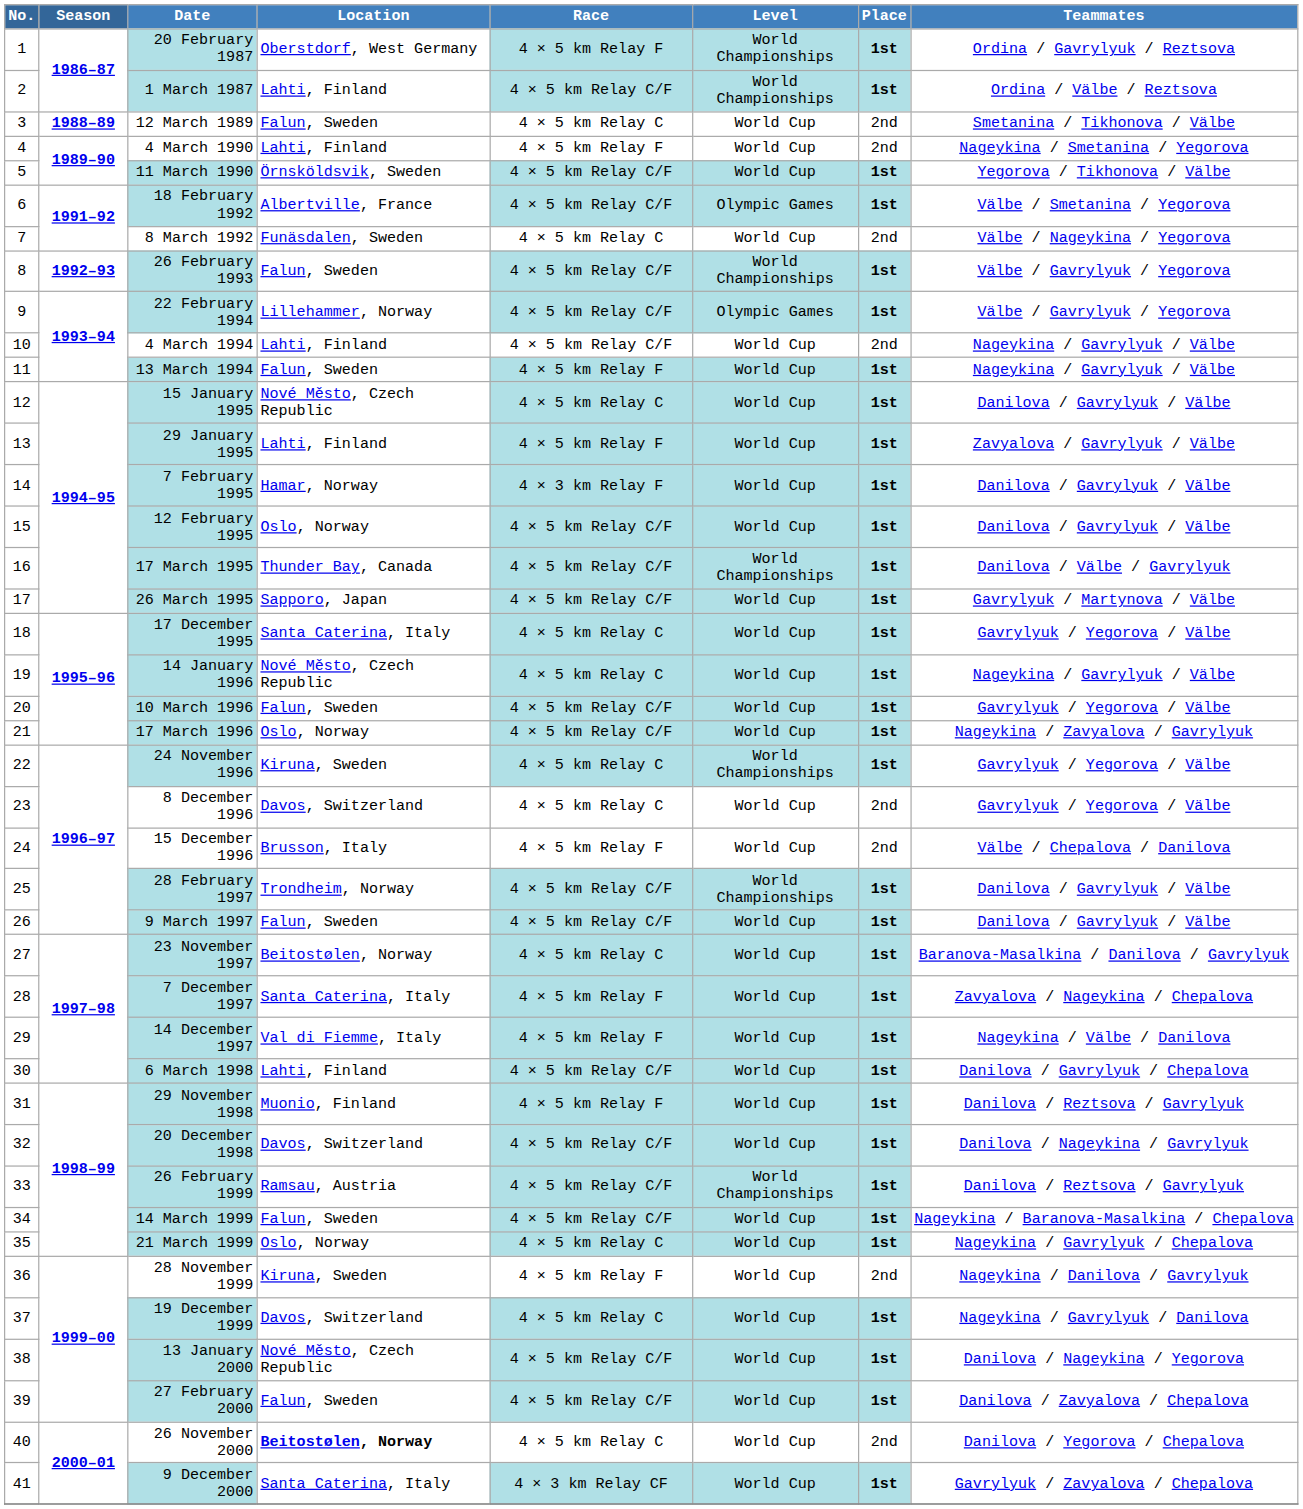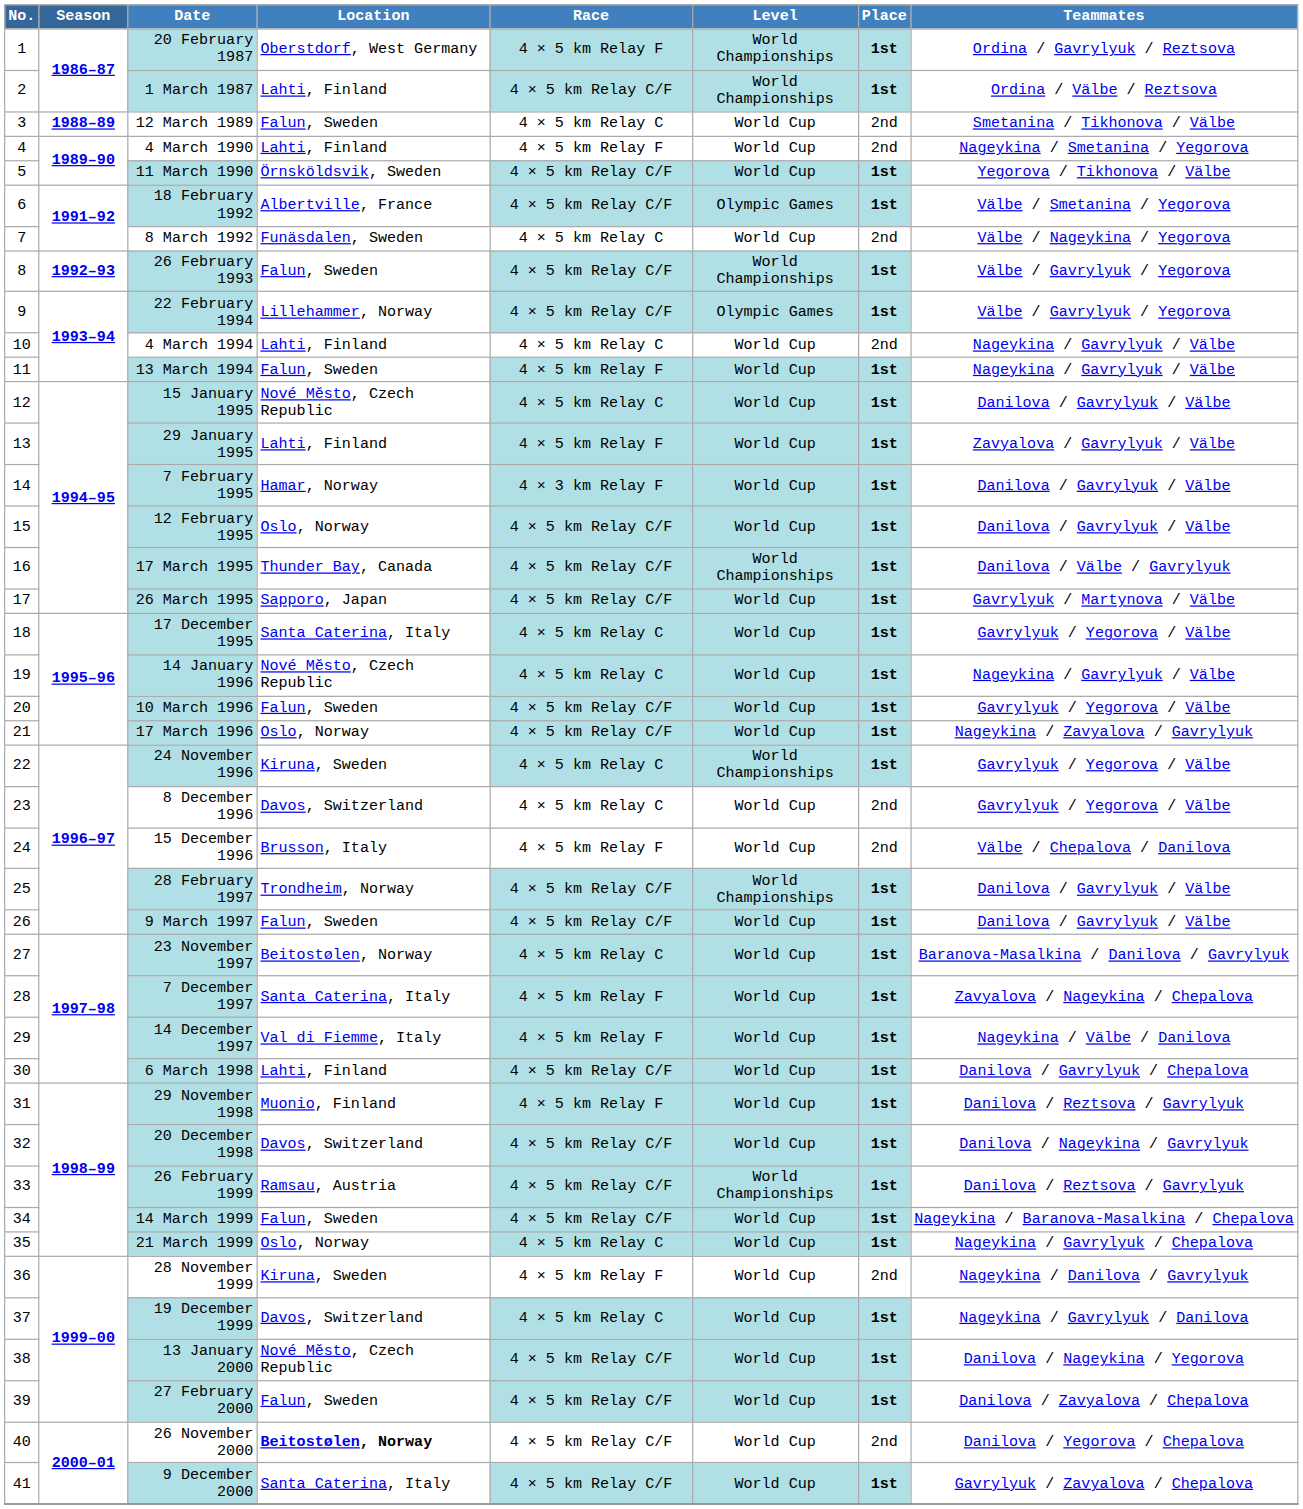(591, 346) 4 × 5 km Relay C/F -> (591, 346) 4 × 5 km Relay C
(591, 1443) 4 × 5 km Relay C -> (591, 1443) 4 × 5 km Relay C/F
(591, 1484) 4 × 3 km Relay CF -> (591, 1484) 4 × 5 km Relay C/F
